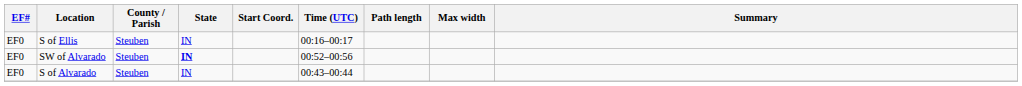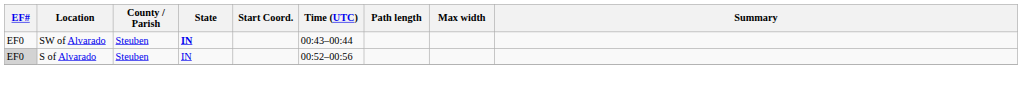- row: (58, 40)
(327, 56) 00:52–00:56 -> (327, 40) 00:43–00:44
(15, 72) no background -> (15, 56) lightgrey background
(327, 72) 00:43–00:44 -> (327, 56) 00:52–00:56
